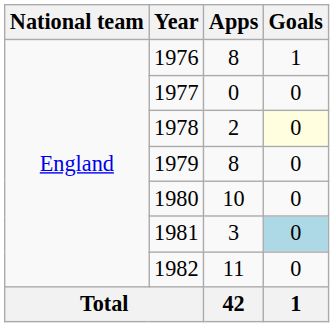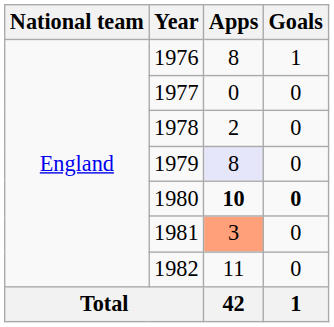(296, 127) lightyellow background -> (296, 127) no background
(234, 163) no background -> (234, 163) lavender background
(234, 198) normal -> (234, 198) bold
(296, 198) normal -> (296, 198) bold
(234, 233) no background -> (234, 233) lightsalmon background
(296, 233) lightblue background -> (296, 233) no background
